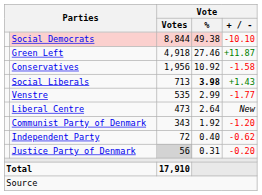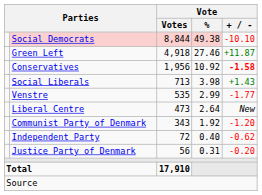(242, 67) normal -> (242, 67) bold
(210, 81) bold -> (210, 81) normal
(185, 151) lightgrey background -> (185, 151) no background
